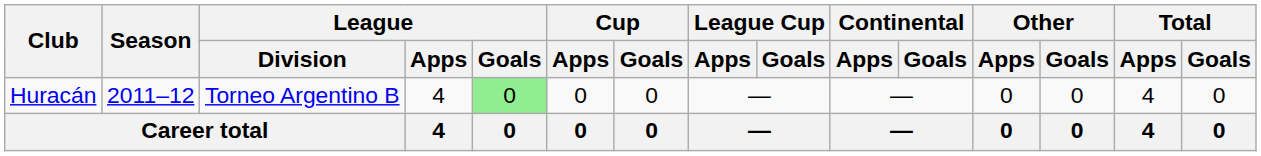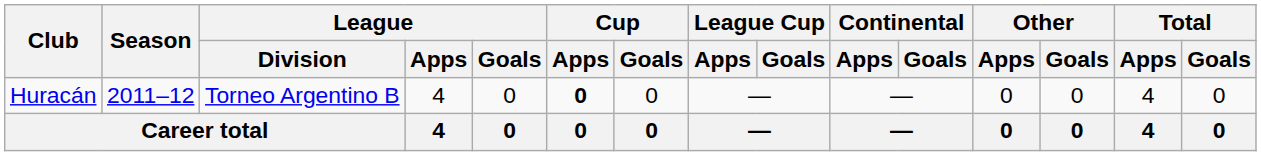(510, 95) lightgreen background -> (510, 95) no background
(581, 95) normal -> (581, 95) bold
